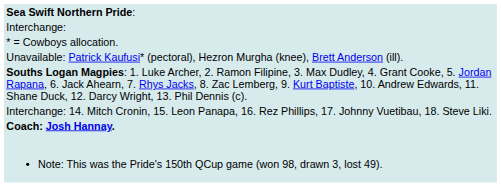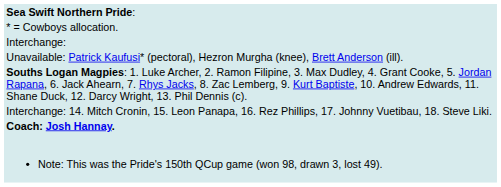(36, 27) Interchange: -> (62, 27) * = Cowboys allocation.
(62, 42) * = Cowboys allocation. -> (36, 42) Interchange:
